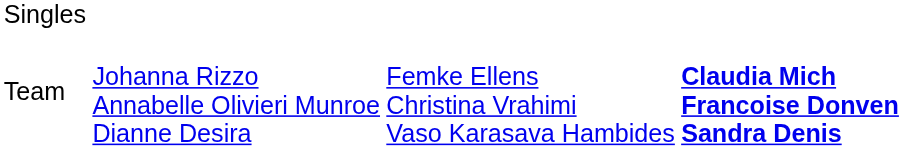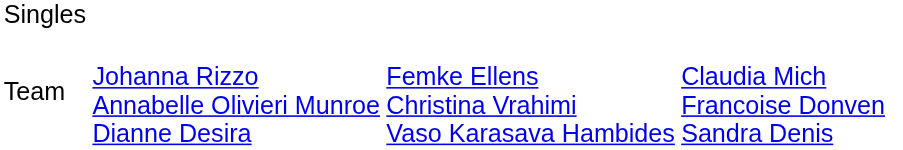(790, 105) bold -> (783, 105) normal
